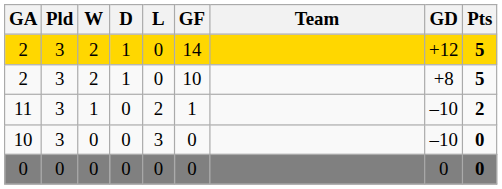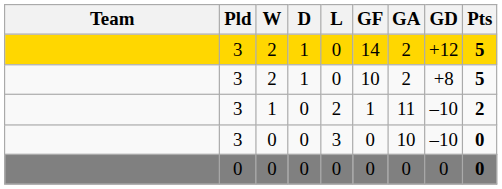columns swapped: (317, 19) <-> (23, 19)
